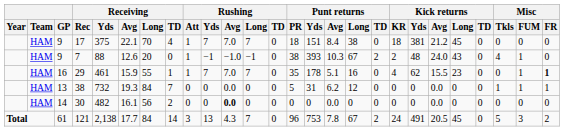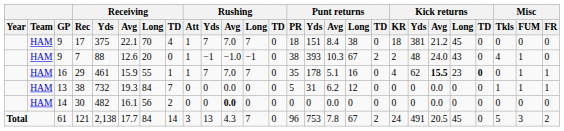(439, 73) normal -> (439, 73) bold
(480, 73) normal -> (480, 73) bold
(547, 73) bold -> (547, 73) normal
